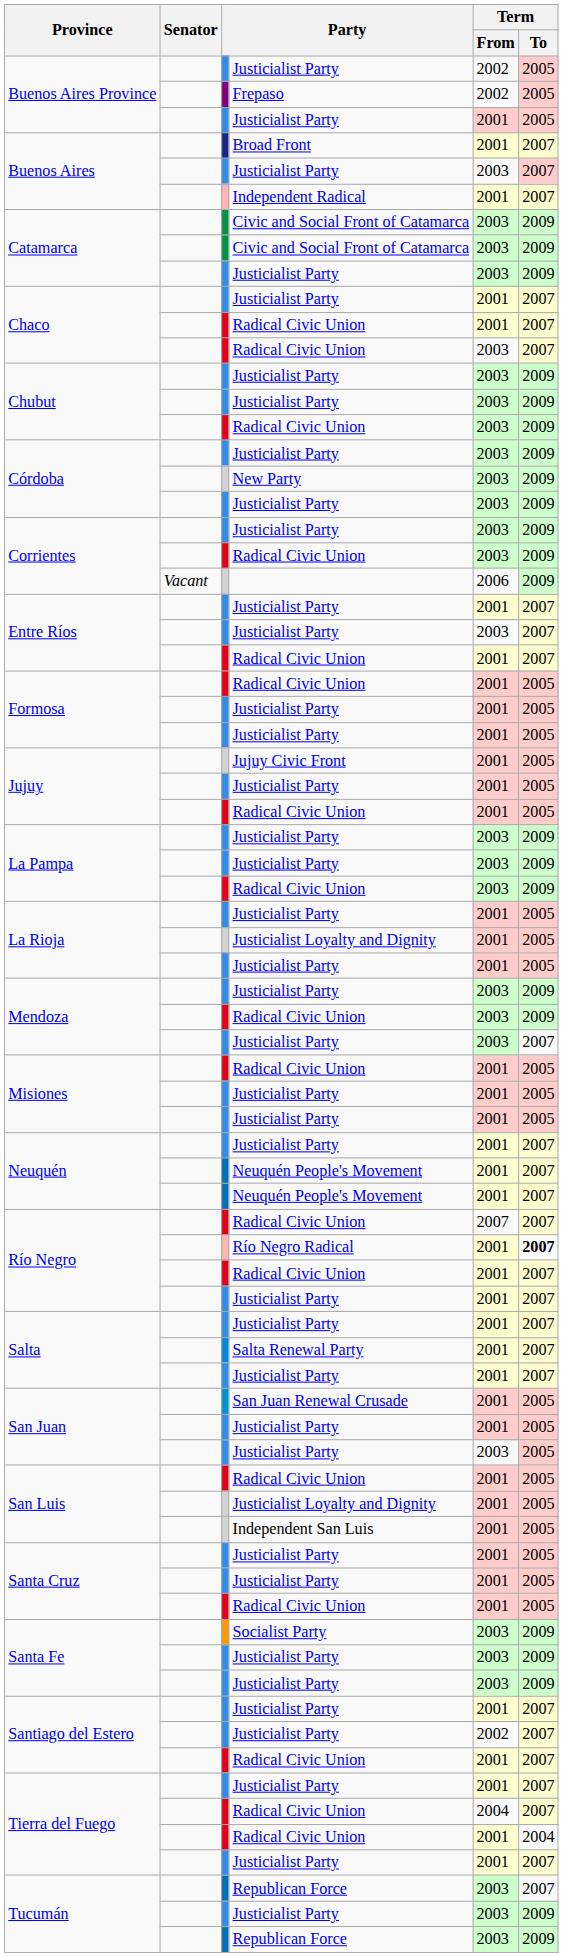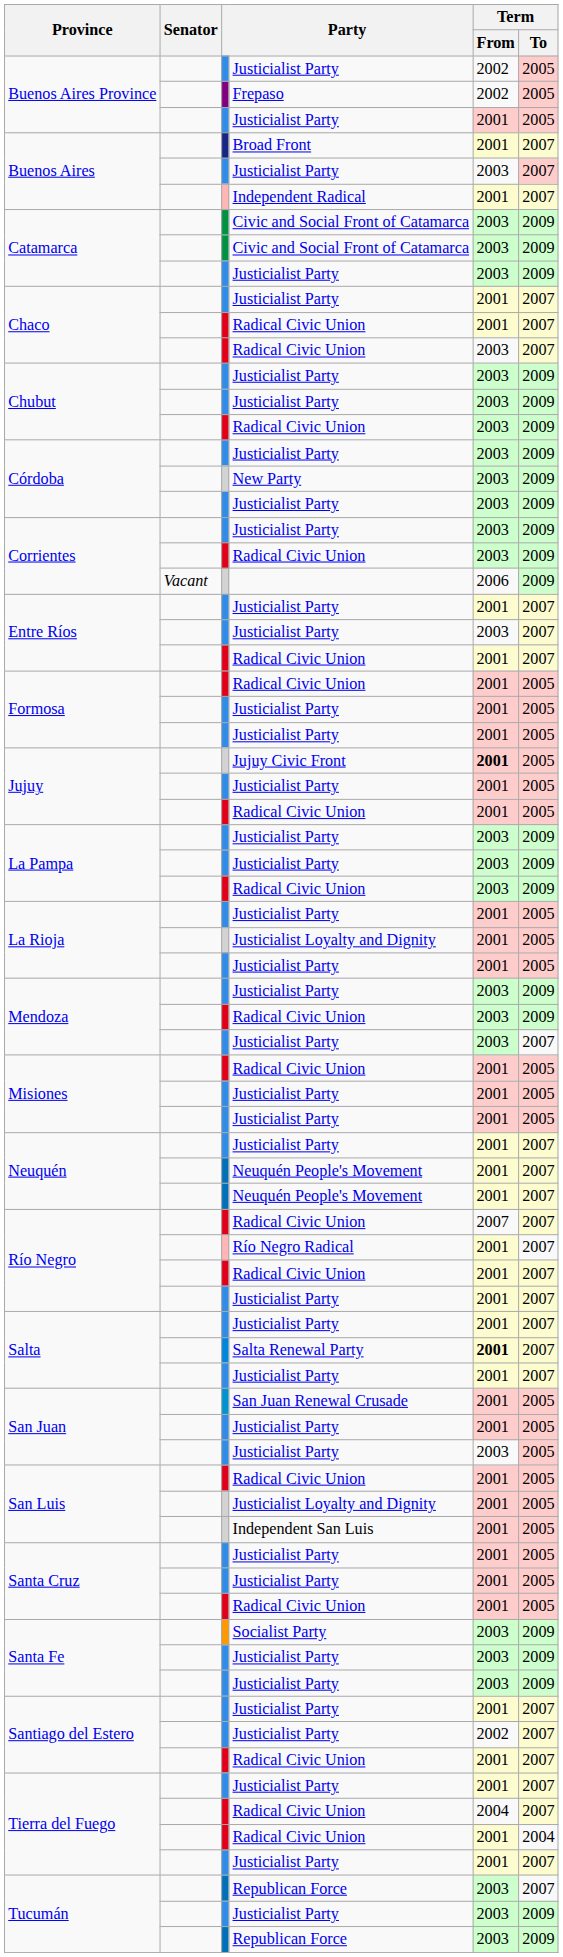(493, 760) normal -> (493, 760) bold
(538, 1247) bold -> (538, 1247) normal
(493, 1350) normal -> (493, 1350) bold
